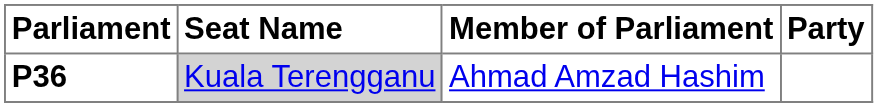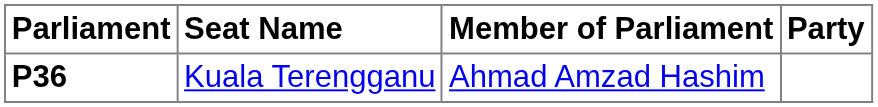(310, 77) lightgrey background -> (310, 77) no background
